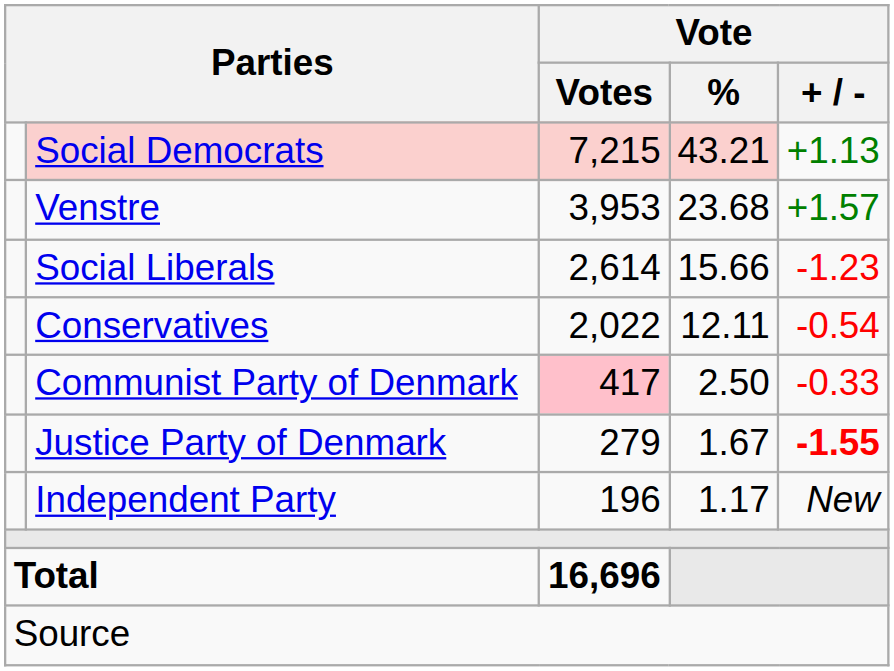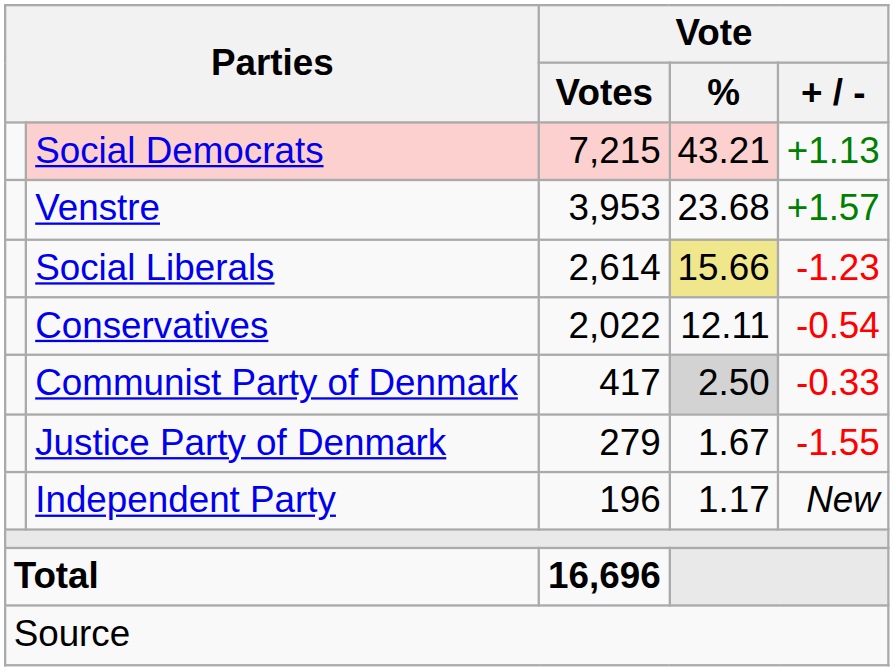(724, 267) no background -> (724, 267) khaki background
(630, 383) pink background -> (630, 383) no background
(734, 383) no background -> (734, 383) lightgrey background
(838, 442) bold -> (838, 442) normal
